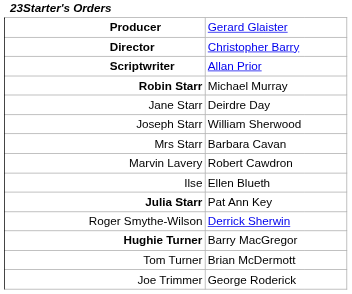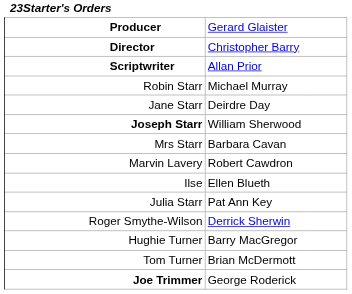(171, 85) bold -> (173, 85) normal
(169, 124) normal -> (167, 124) bold
(174, 202) bold -> (176, 202) normal
(163, 241) bold -> (165, 241) normal
(170, 279) normal -> (168, 279) bold
